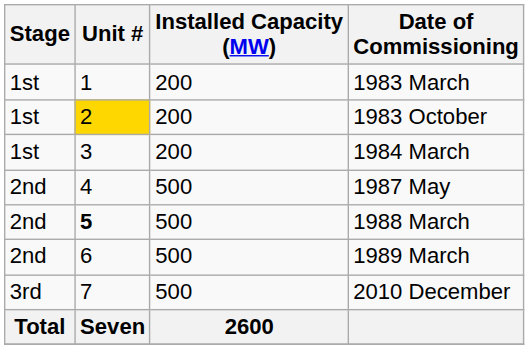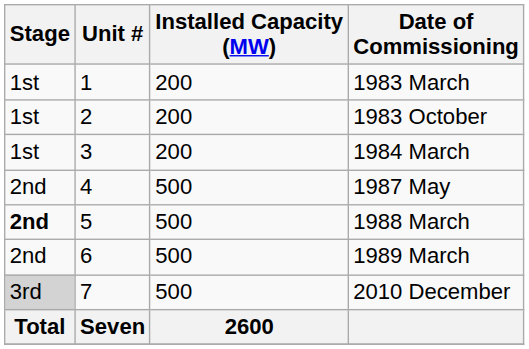(86, 116) gold background -> (86, 116) no background
(28, 221) normal -> (29, 221) bold
(86, 221) bold -> (86, 221) normal
(26, 291) no background -> (26, 291) lightgrey background
